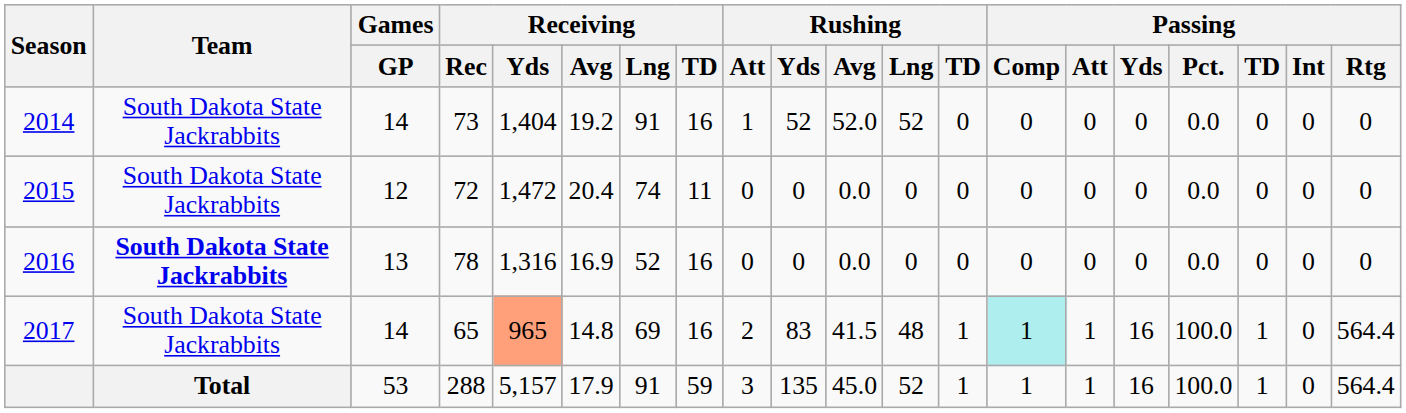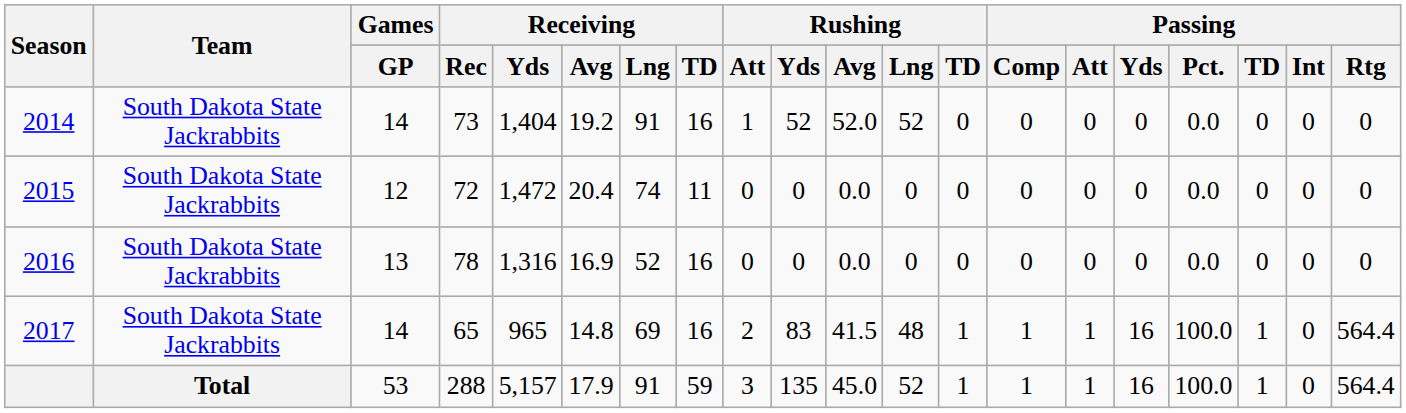(222, 260) bold -> (222, 260) normal
(528, 330) lightsalmon background -> (528, 330) no background
(1026, 330) paleturquoise background -> (1026, 330) no background
